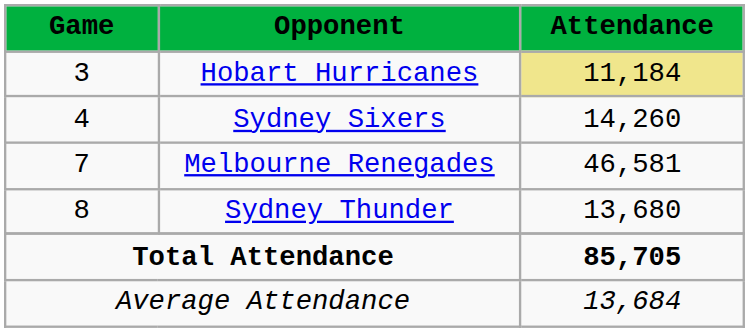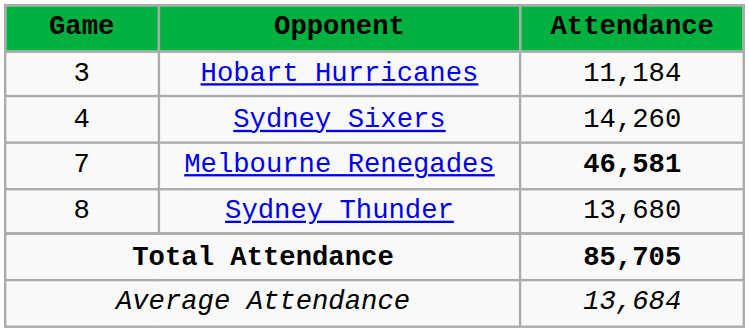(632, 74) khaki background -> (632, 74) no background
(632, 165) normal -> (632, 165) bold
